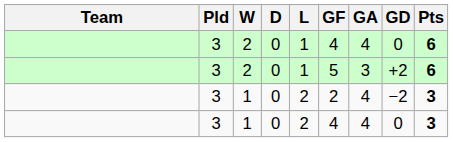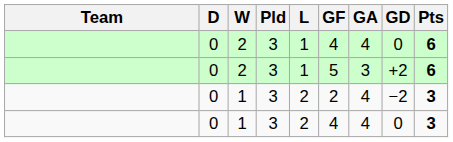columns swapped: (216, 17) <-> (276, 17)
